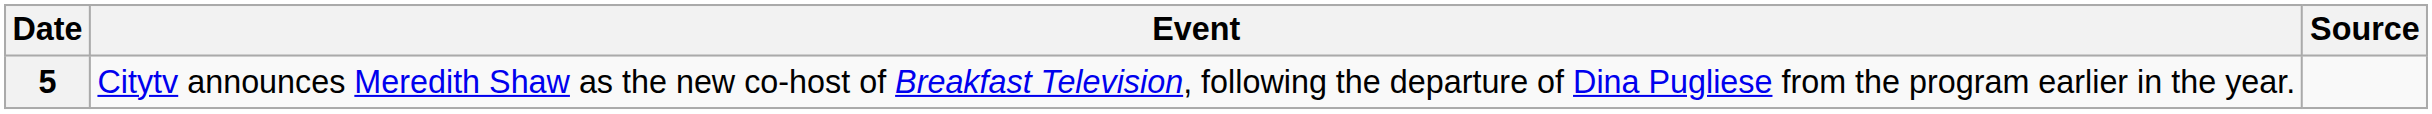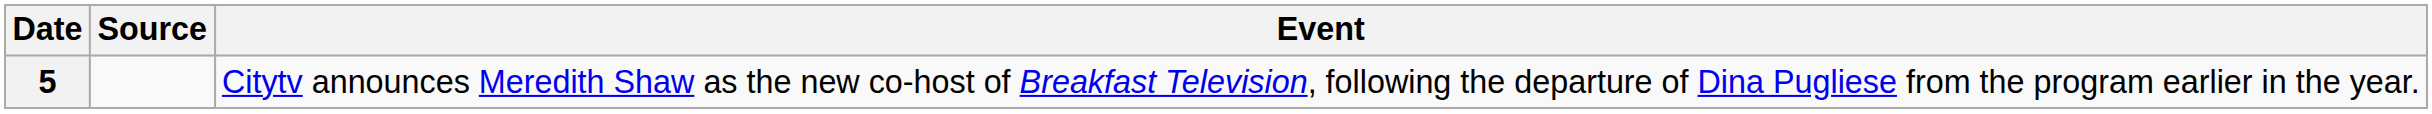columns swapped: (1196, 30) <-> (2365, 30)
